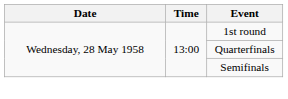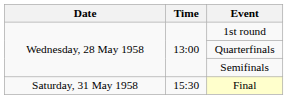+ row: (245, 85)
